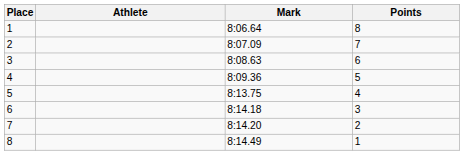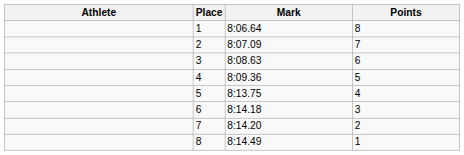columns swapped: (20, 12) <-> (130, 12)
